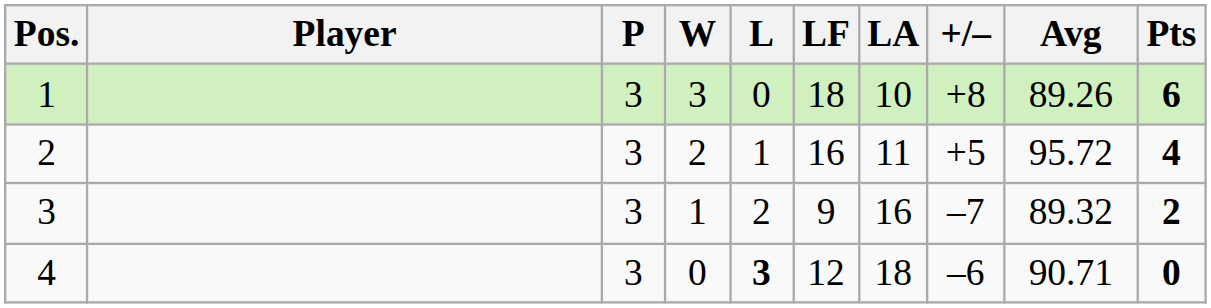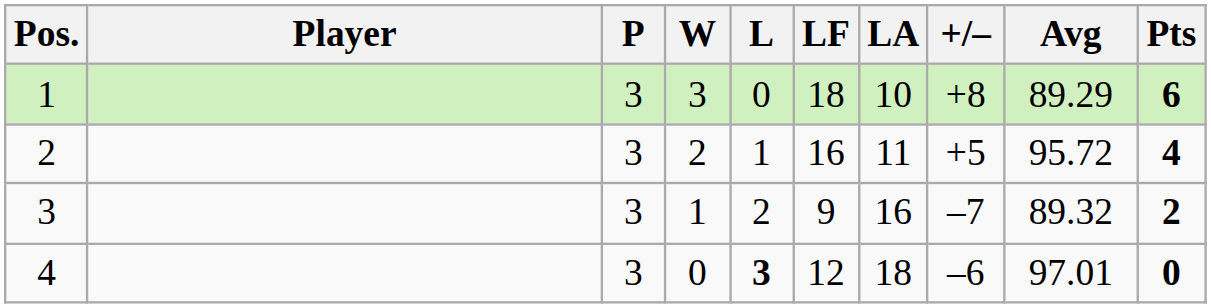(1071, 93) 89.26 -> (1071, 93) 89.29
(1071, 271) 90.71 -> (1071, 271) 97.01
